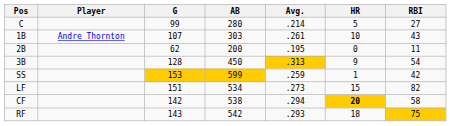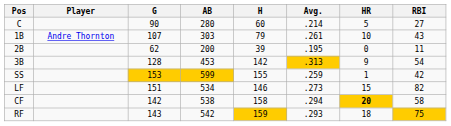+ column: (260, 11)
(175, 24) 99 -> (154, 24) 90
(235, 62) 450 -> (207, 62) 453
